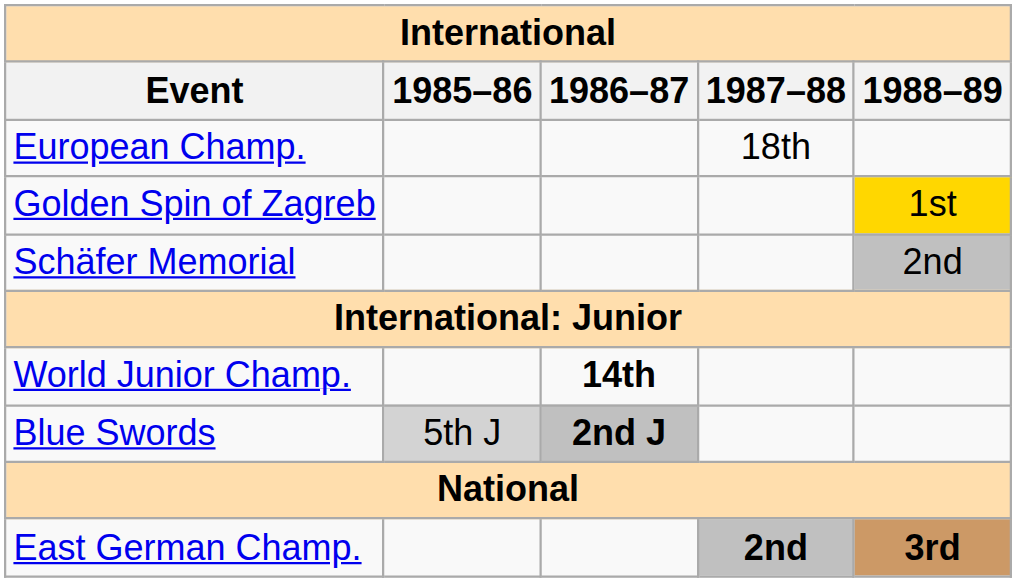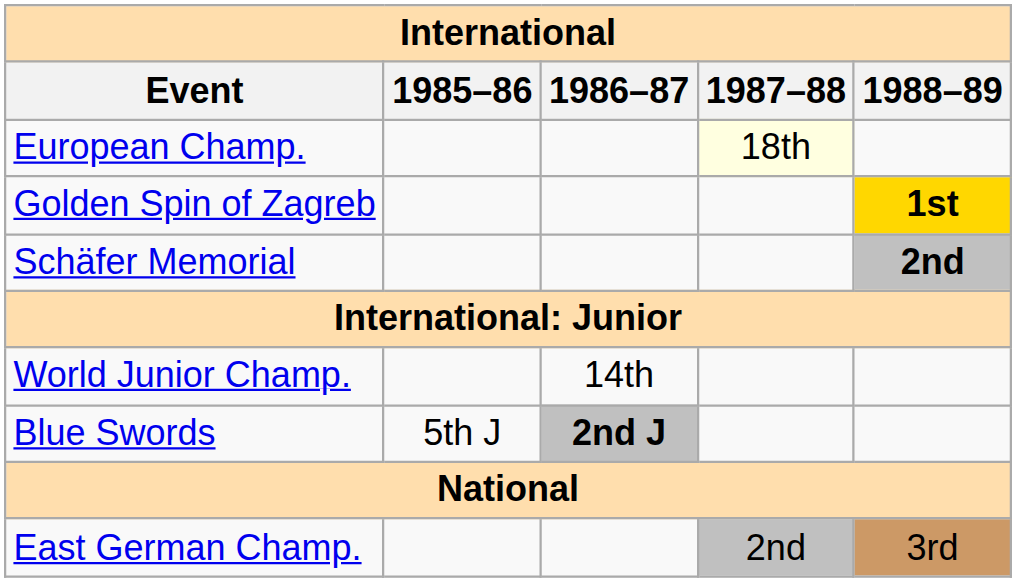(776, 147) no background -> (776, 147) lightyellow background
(933, 204) normal -> (933, 204) bold
(933, 261) normal -> (933, 261) bold
(619, 375) bold -> (619, 375) normal
(462, 432) lightgrey background -> (462, 432) no background
(776, 546) bold -> (776, 546) normal
(933, 546) bold -> (933, 546) normal
